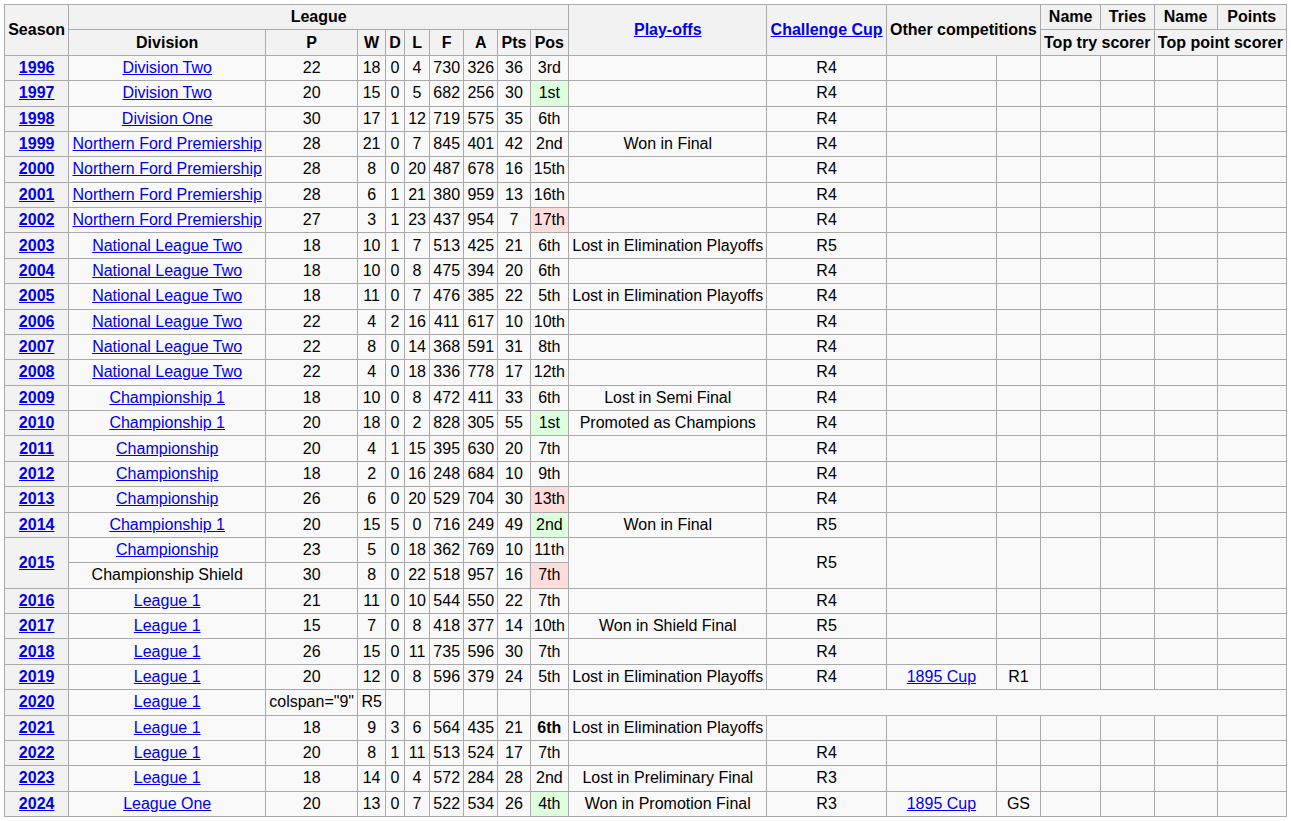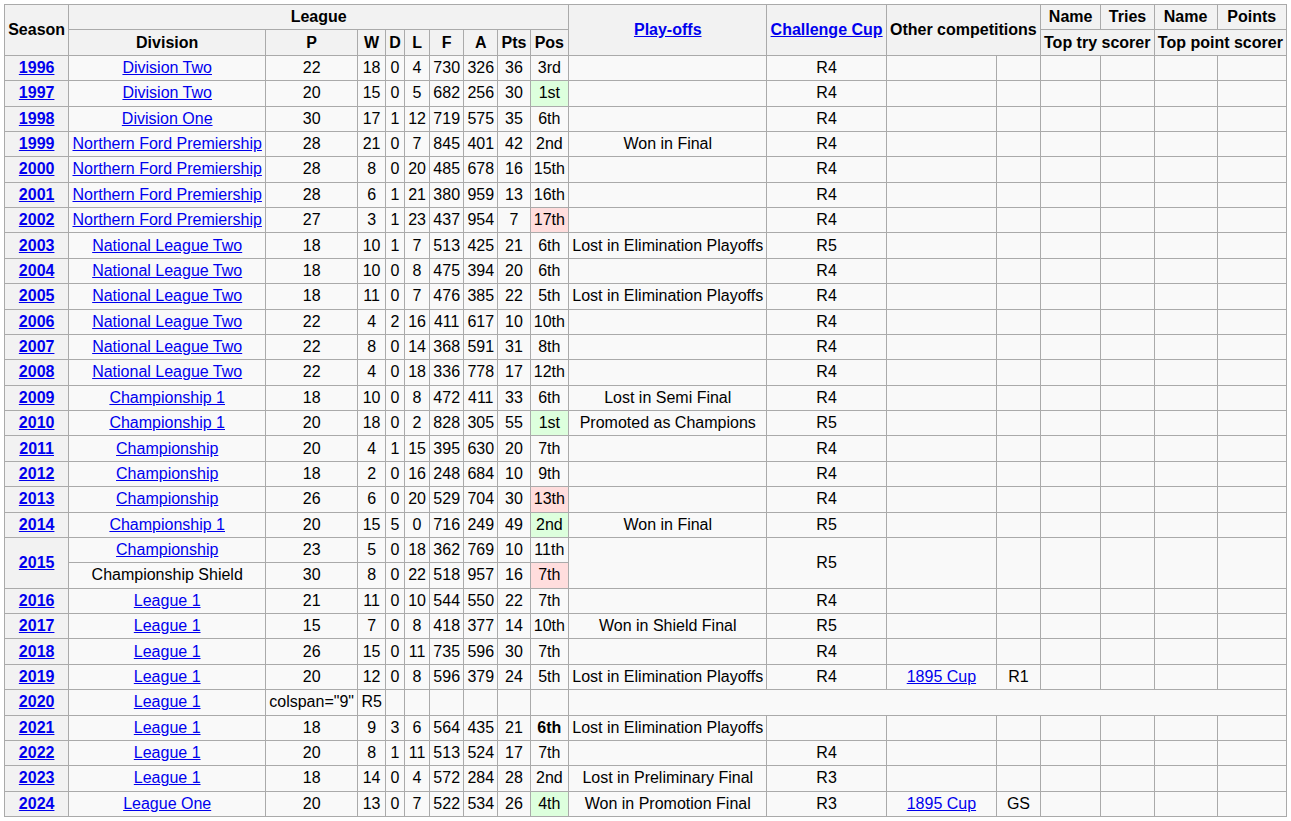(447, 169) 487 -> (447, 169) 485
(827, 423) R4 -> (827, 423) R5
